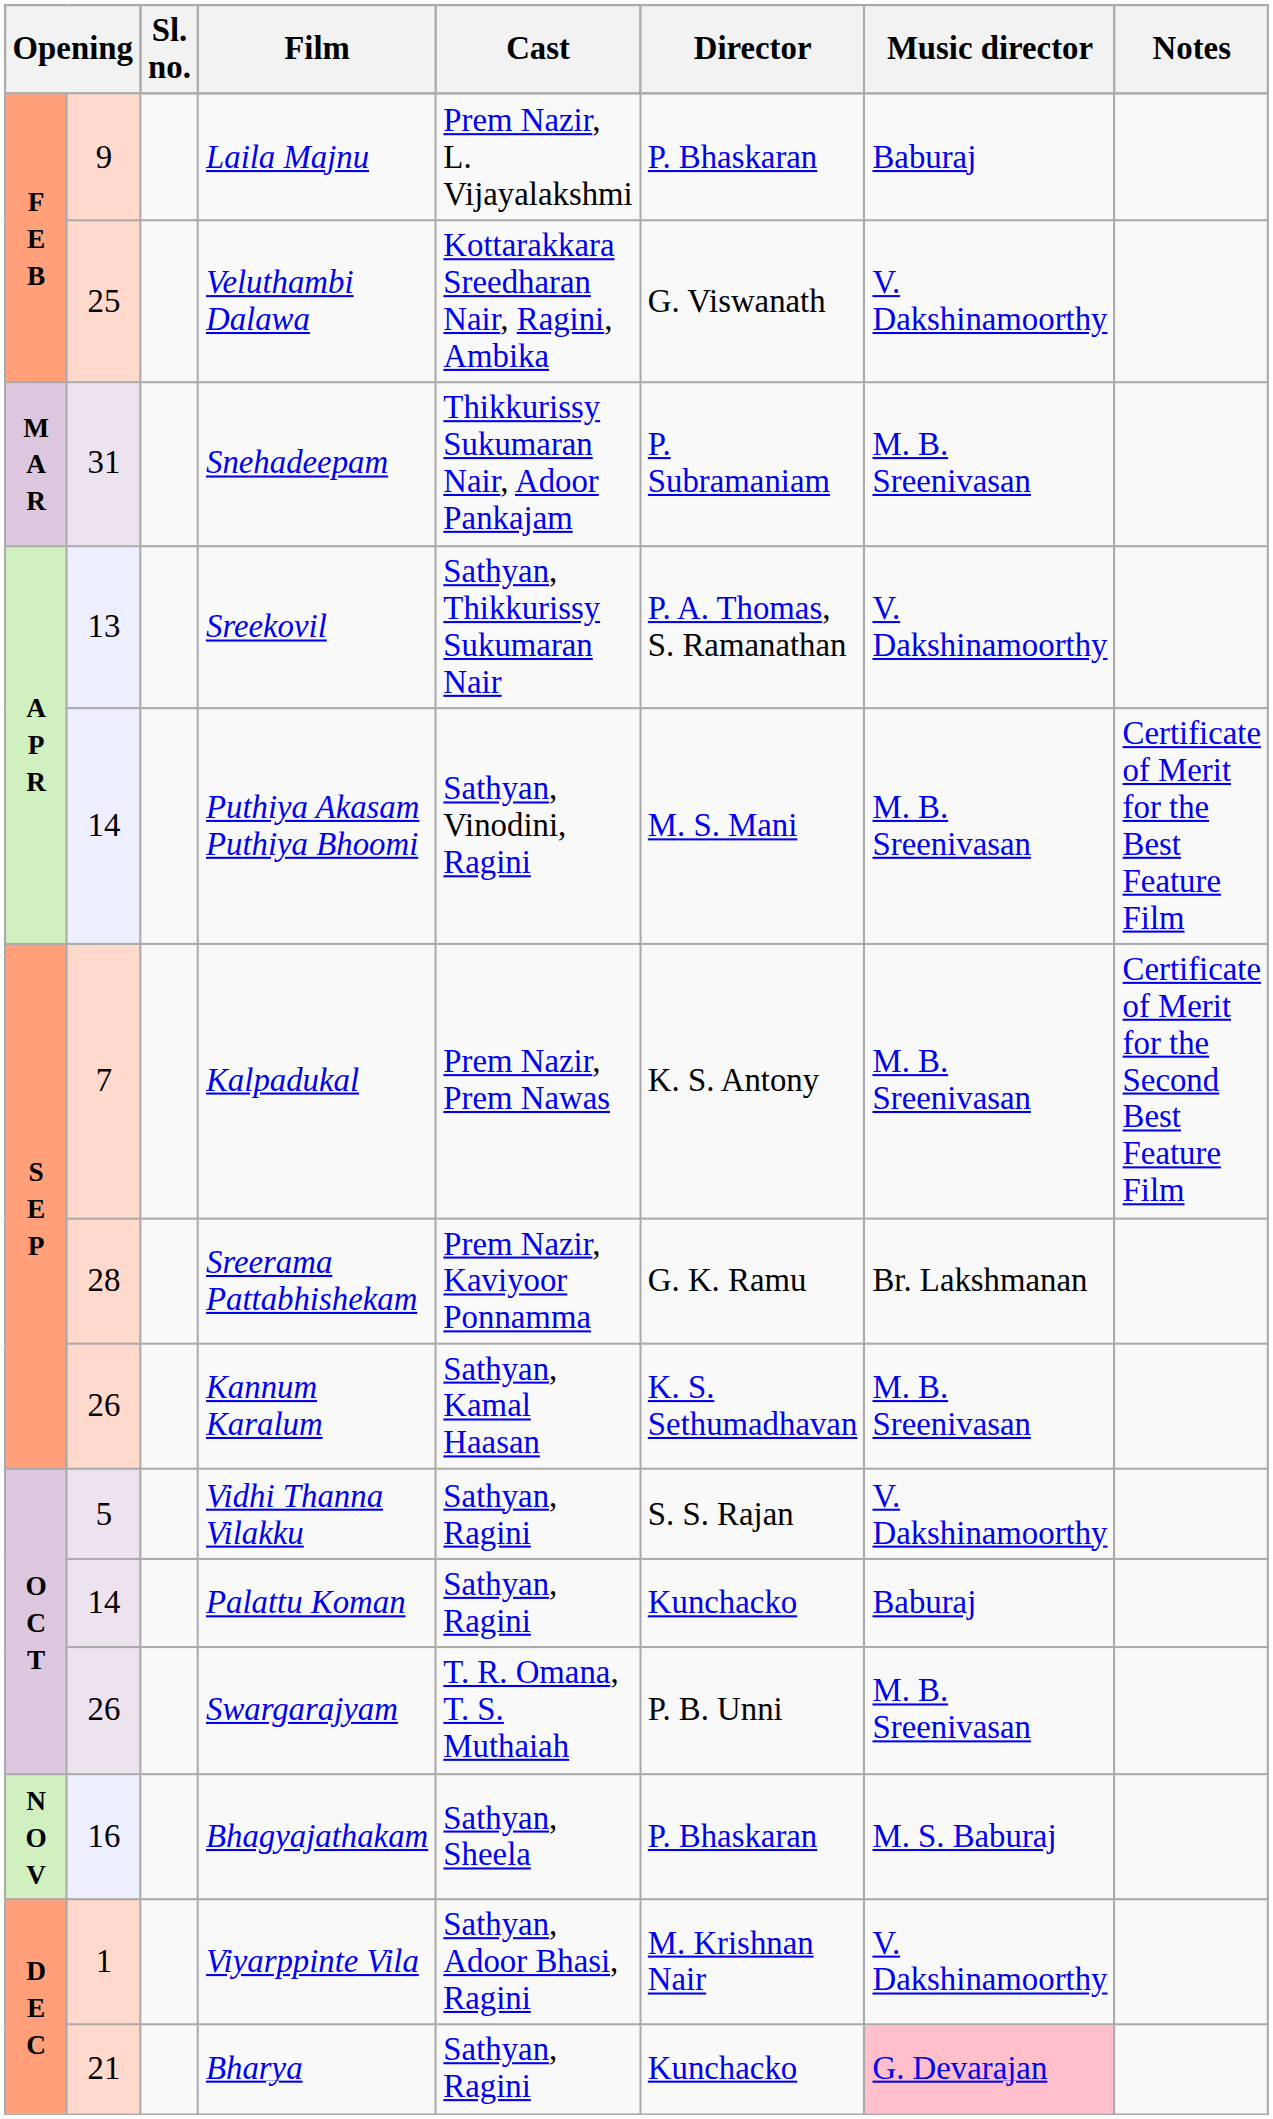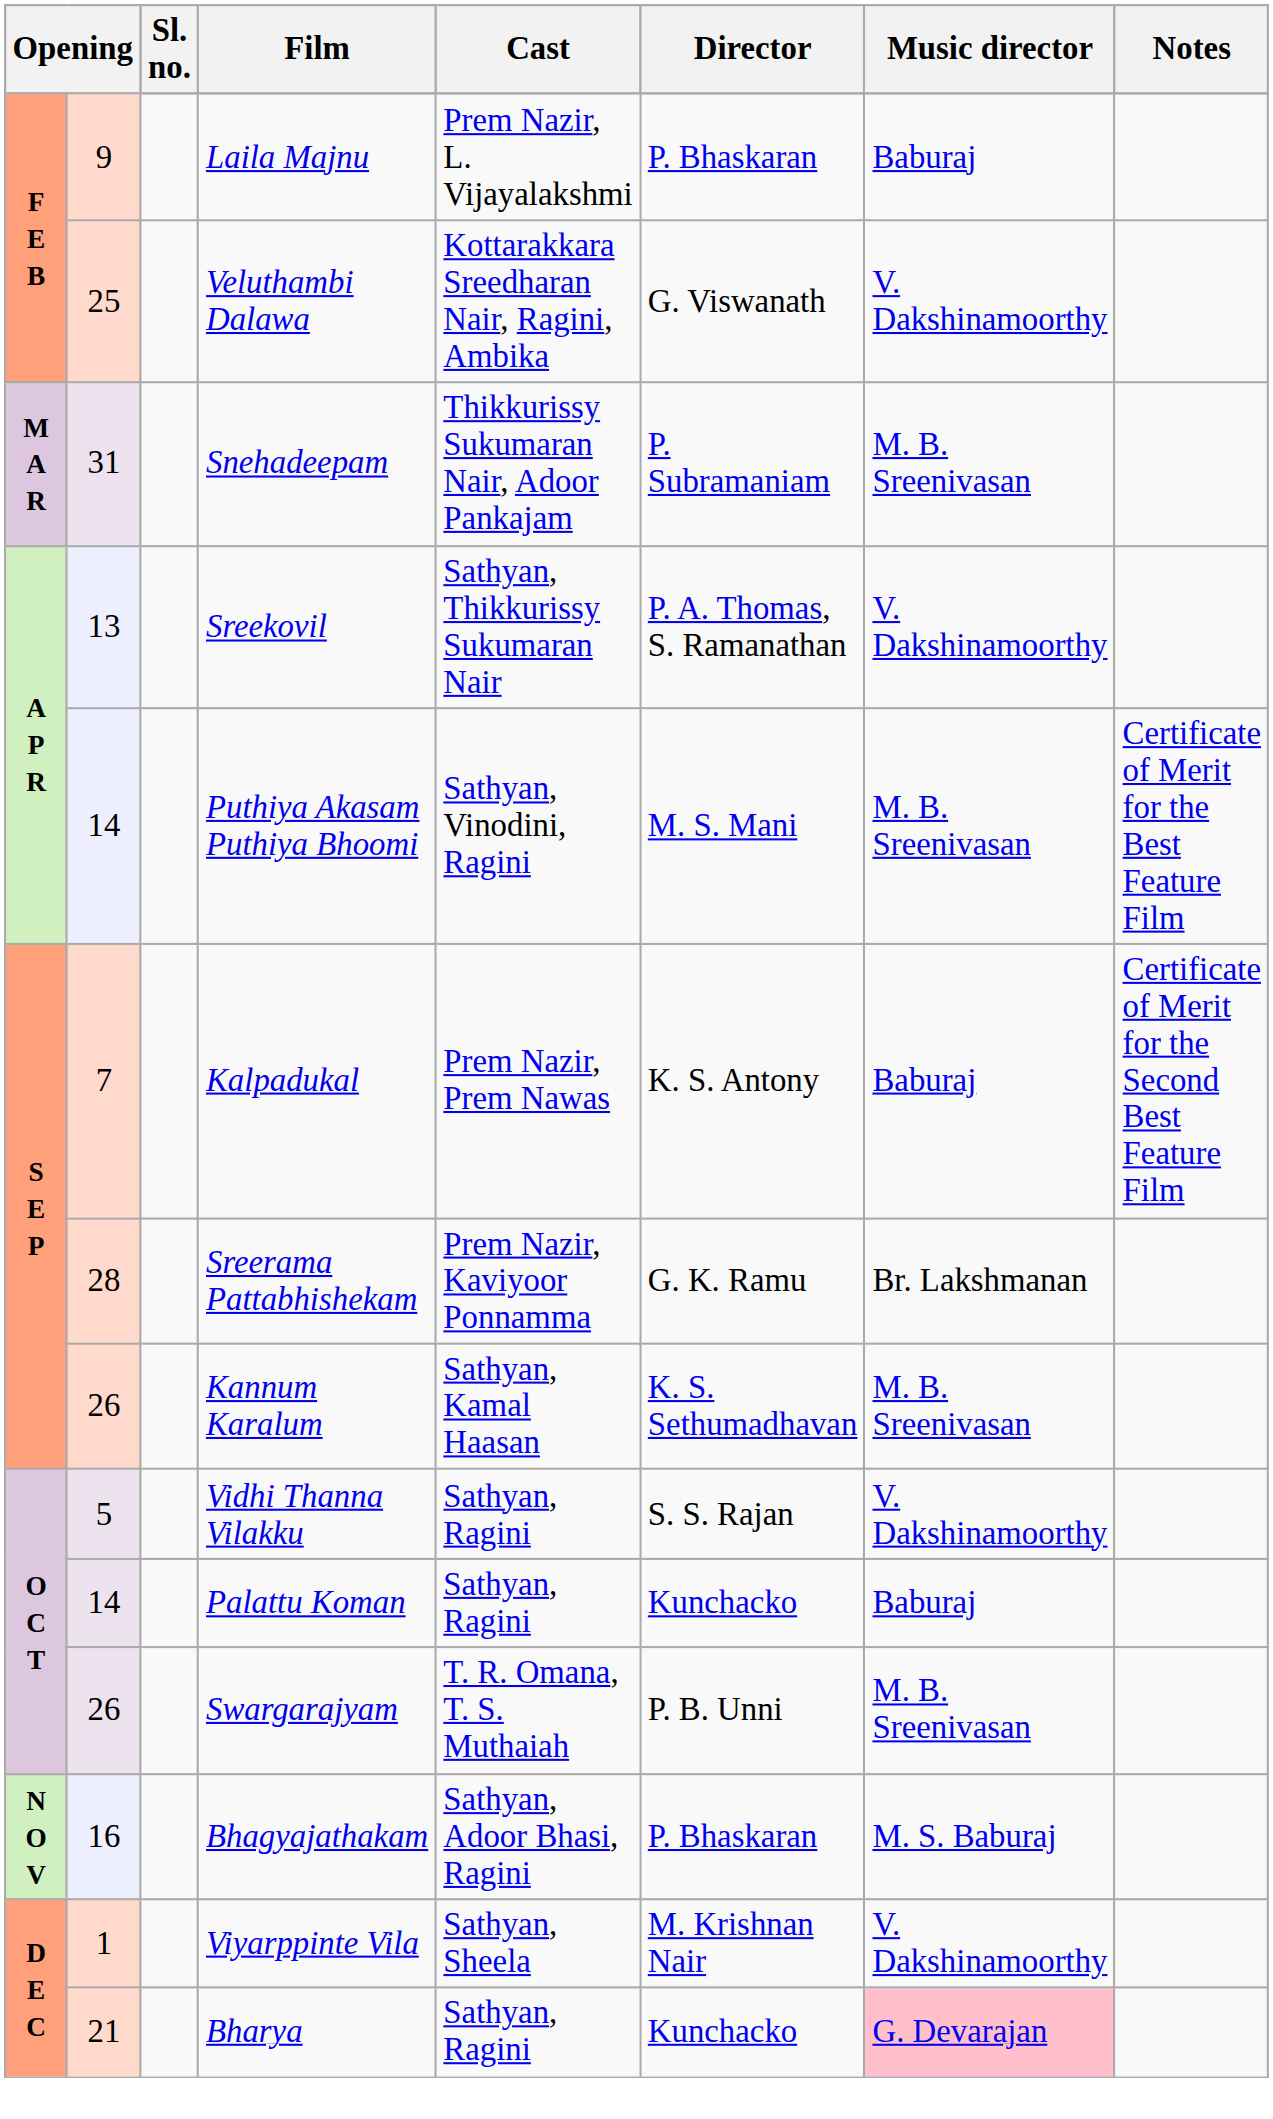(952, 1080) M. B. Sreenivasan -> (924, 1080) Baburaj
(500, 1835) Sathyan, Sheela -> (531, 1835) Sathyan, Adoor Bhasi, Ragini
(531, 1961) Sathyan, Adoor Bhasi, Ragini -> (500, 1942) Sathyan, Sheela
